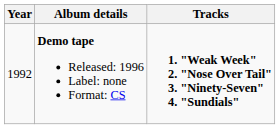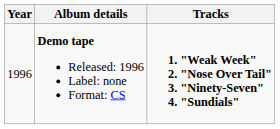(20, 73) 1992 -> (20, 73) 1996
